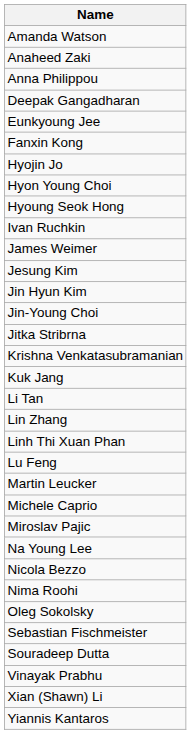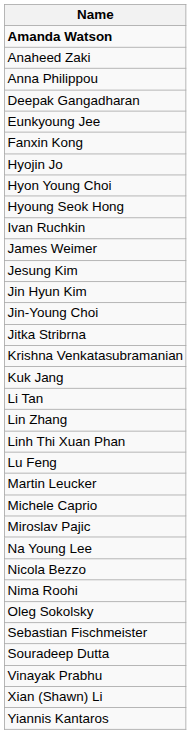(57, 36) normal -> (60, 36) bold
